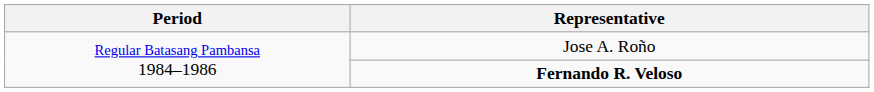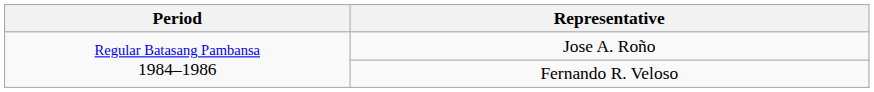(609, 73) bold -> (609, 73) normal
